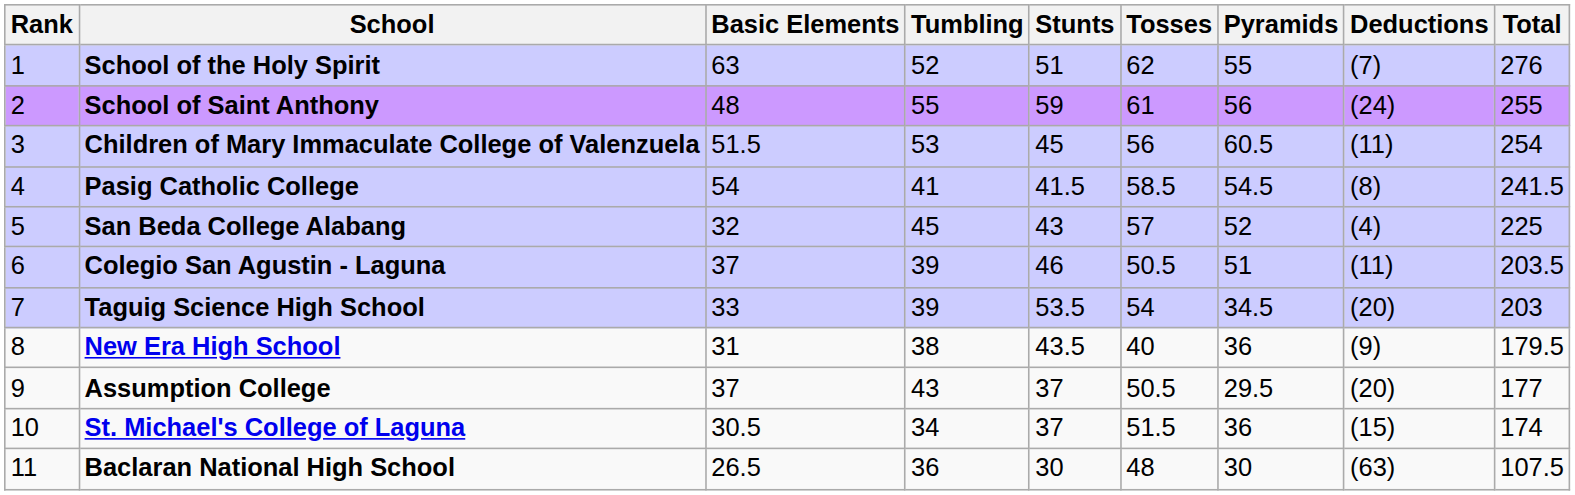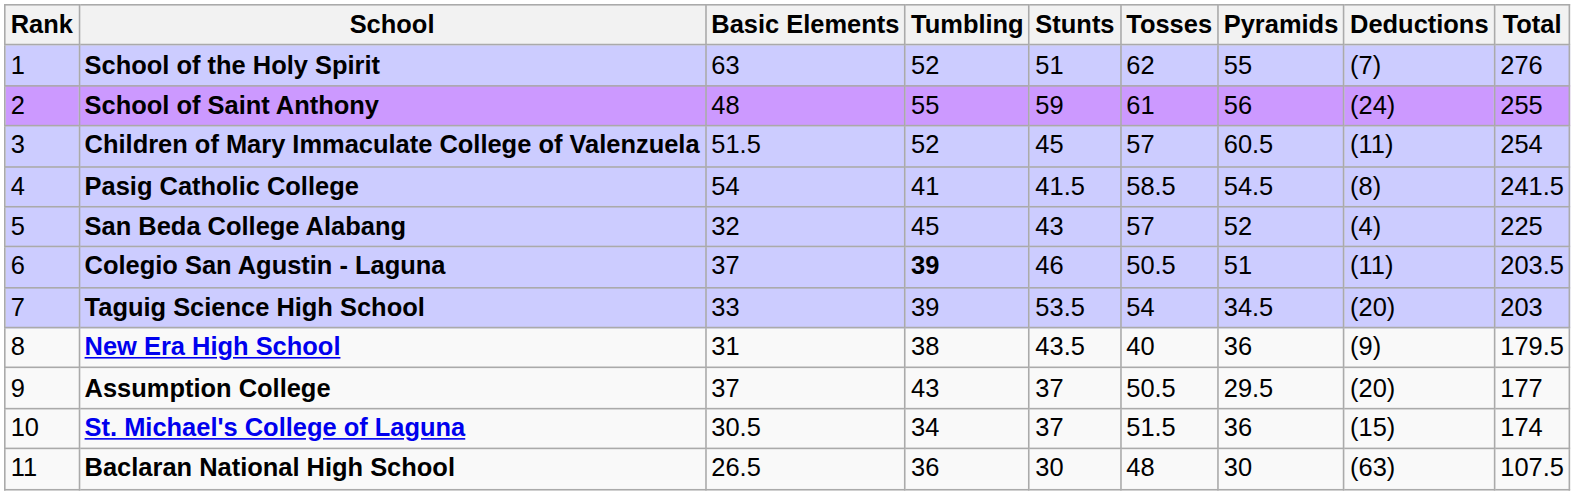(925, 145) 53 -> (925, 145) 52
(1140, 145) 56 -> (1140, 145) 57
(925, 266) normal -> (925, 266) bold
